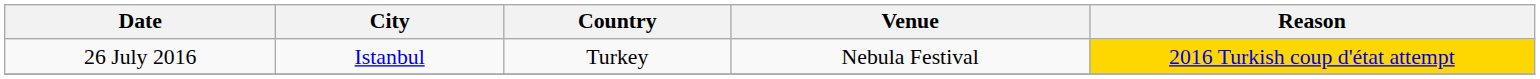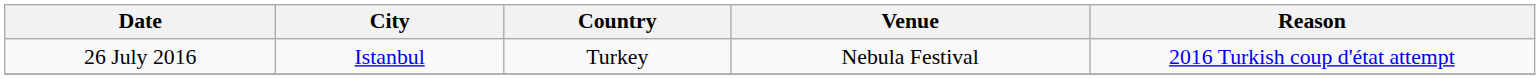(1312, 56) gold background -> (1312, 56) no background
